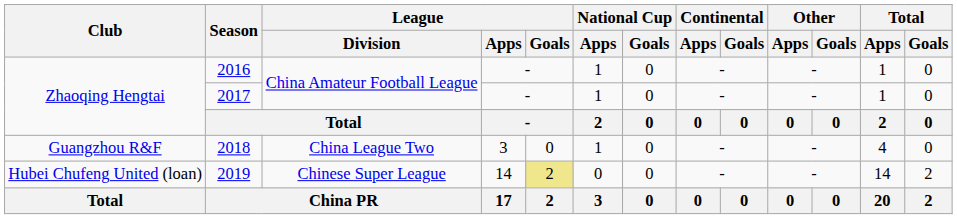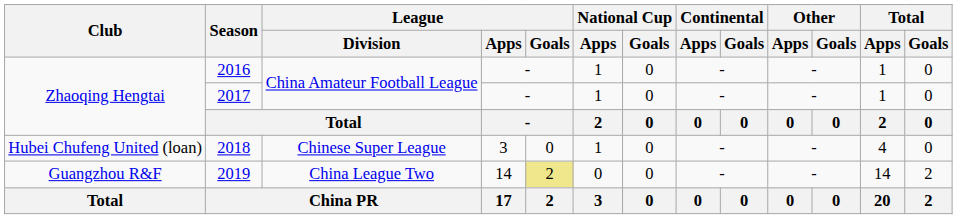(105, 148) Guangzhou R&F -> (105, 148) Hubei Chufeng United (loan)
(372, 148) China League Two -> (372, 148) Chinese Super League
(105, 174) Hubei Chufeng United (loan) -> (105, 174) Guangzhou R&F
(372, 174) Chinese Super League -> (372, 174) China League Two
